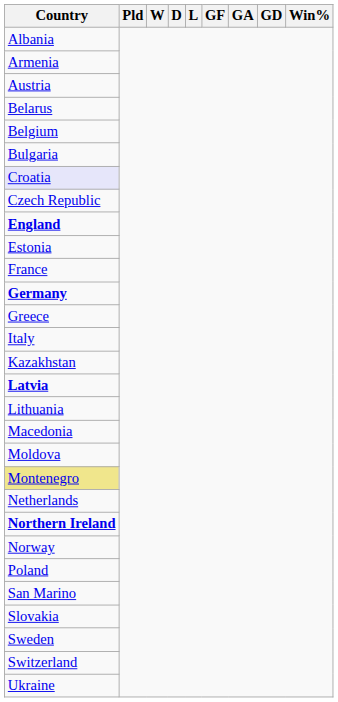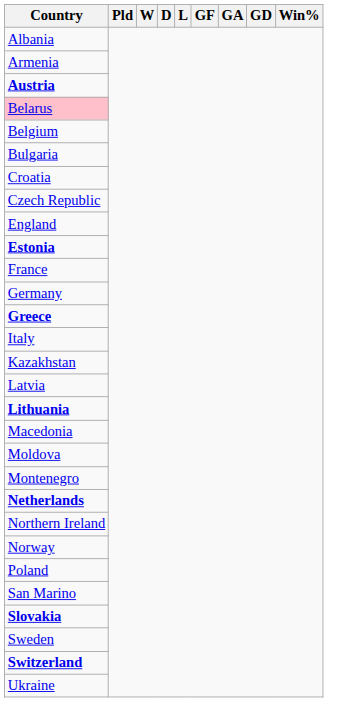(29, 85) normal -> (31, 85) bold
(30, 108) no background -> (30, 108) pink background
(29, 177) lavender background -> (29, 177) no background
(34, 223) bold -> (32, 223) normal
(30, 246) normal -> (31, 246) bold
(37, 293) bold -> (35, 293) normal
(28, 316) normal -> (30, 316) bold
(28, 385) bold -> (26, 385) normal
(36, 408) normal -> (39, 408) bold
(43, 477) khaki background -> (43, 477) no background
(43, 500) normal -> (46, 500) bold
(62, 524) bold -> (57, 524) normal
(33, 616) normal -> (35, 616) bold
(43, 662) normal -> (45, 662) bold
